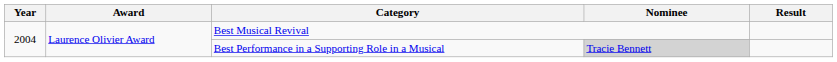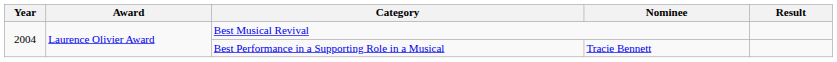(619, 48) lightgrey background -> (619, 48) no background
